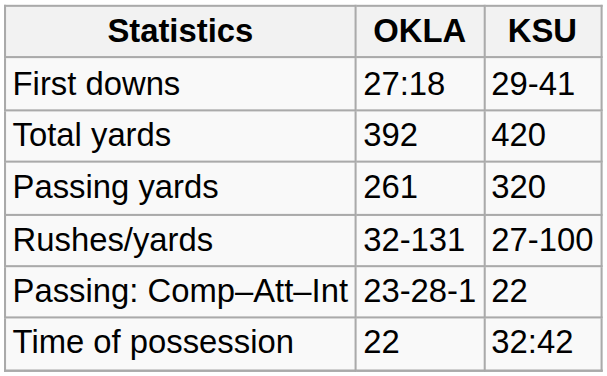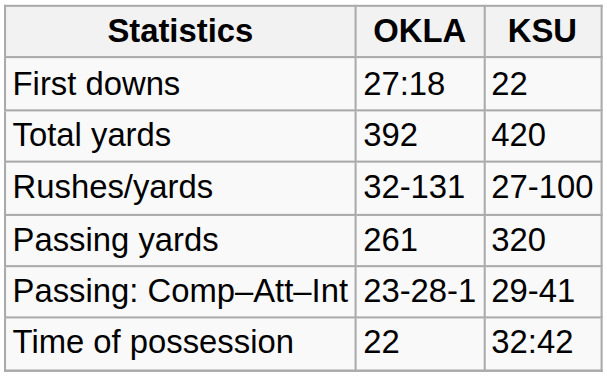(533, 83) 29-41 -> (510, 83) 22
rows swapped: (113, 239) <-> (116, 187)
(510, 291) 22 -> (533, 291) 29-41
